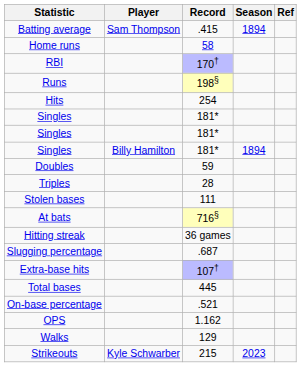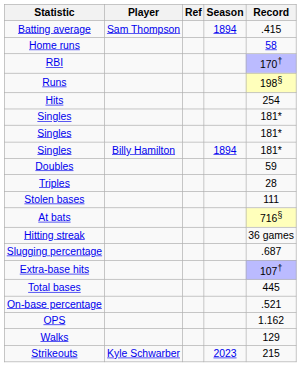columns swapped: (208, 12) <-> (286, 12)
